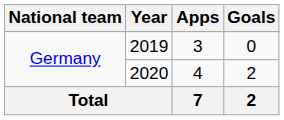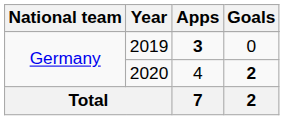(198, 45) normal -> (198, 45) bold
(251, 73) normal -> (251, 73) bold
